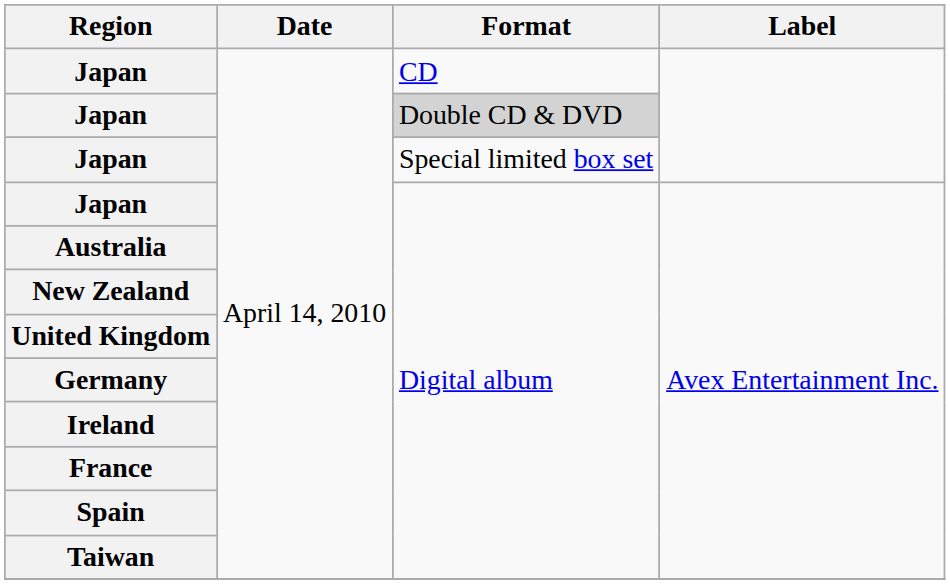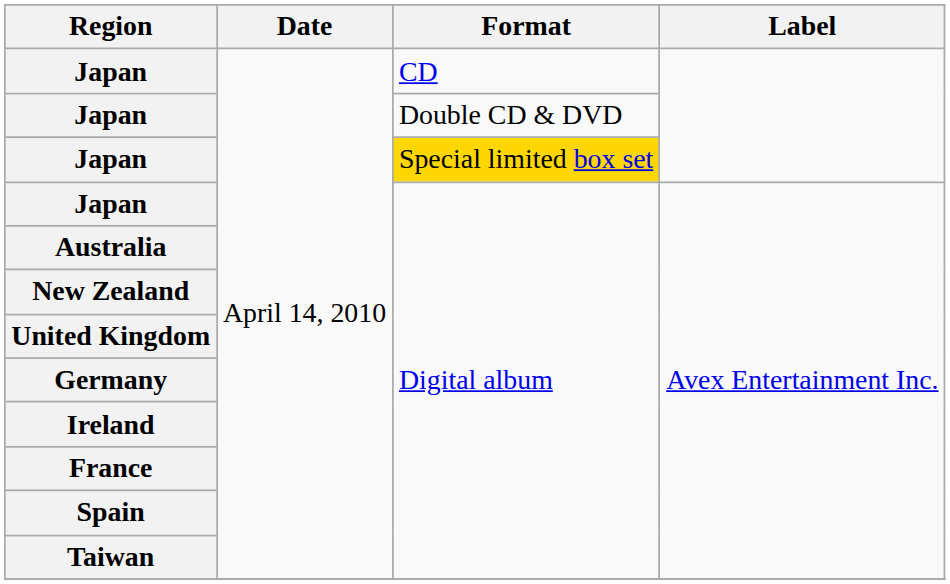(511, 114) lightgrey background -> (511, 114) no background
(526, 159) no background -> (526, 159) gold background
